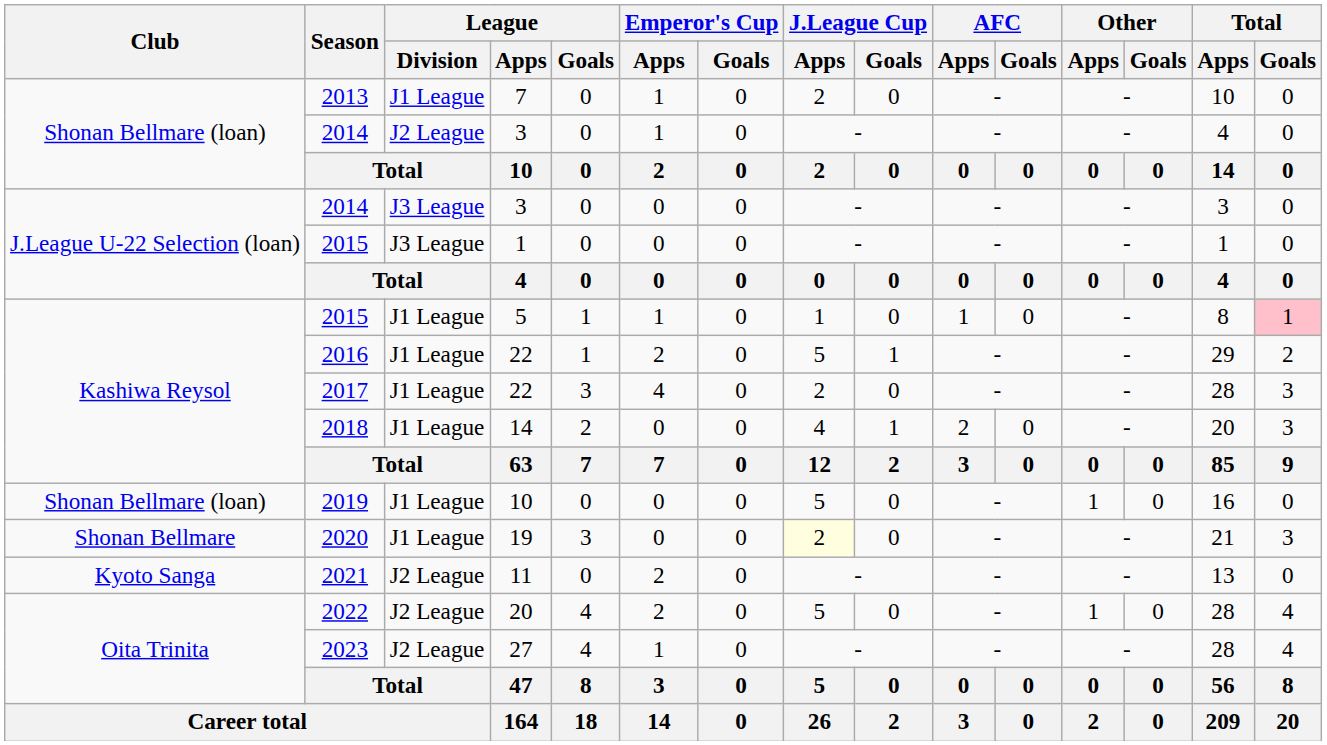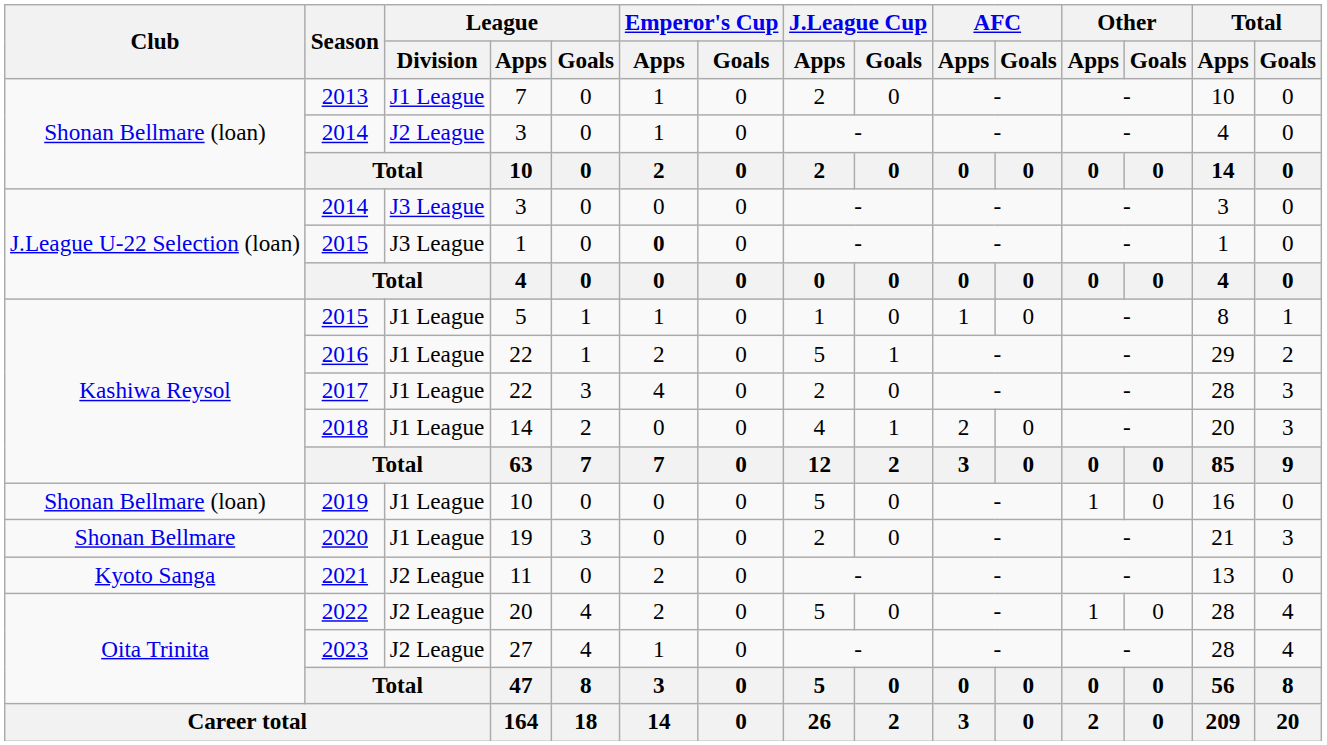(659, 243) normal -> (659, 243) bold
(1288, 317) pink background -> (1288, 317) no background
(819, 538) lightyellow background -> (819, 538) no background
